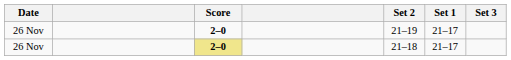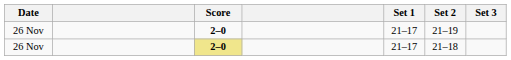columns swapped: (445, 13) <-> (404, 13)
